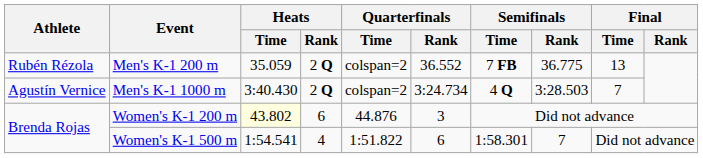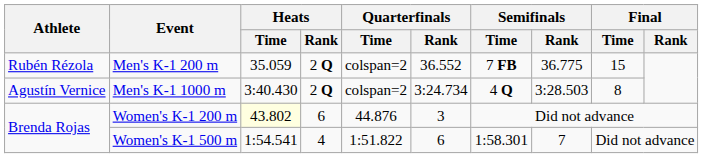(618, 65) 13 -> (618, 65) 15
(618, 90) 7 -> (618, 90) 8
